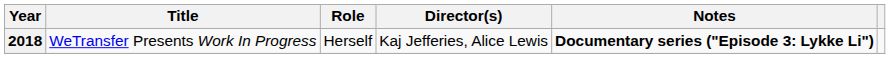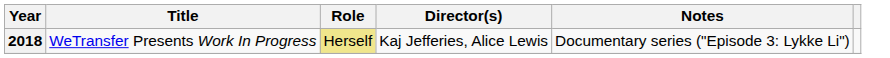(348, 41) no background -> (348, 41) khaki background
(714, 41) bold -> (702, 41) normal
